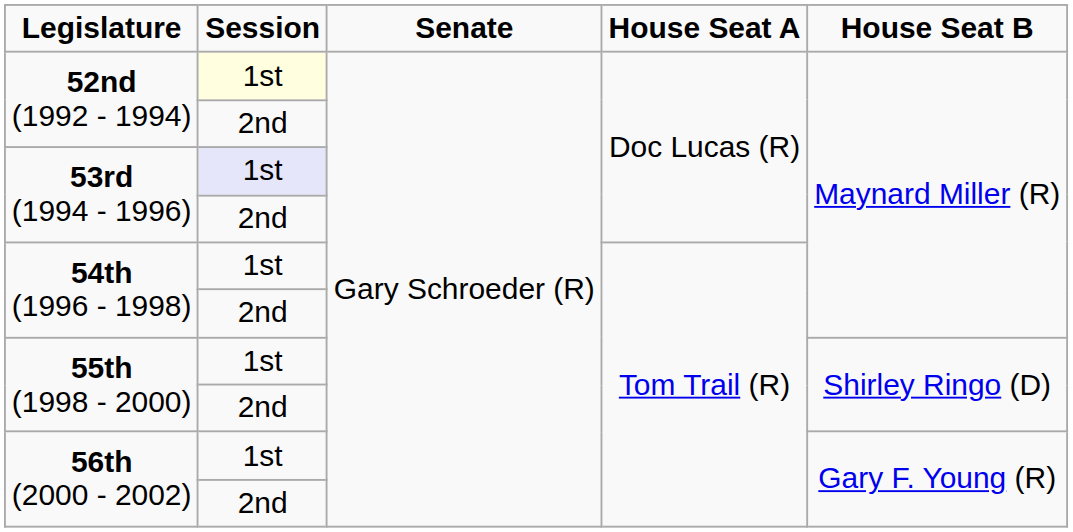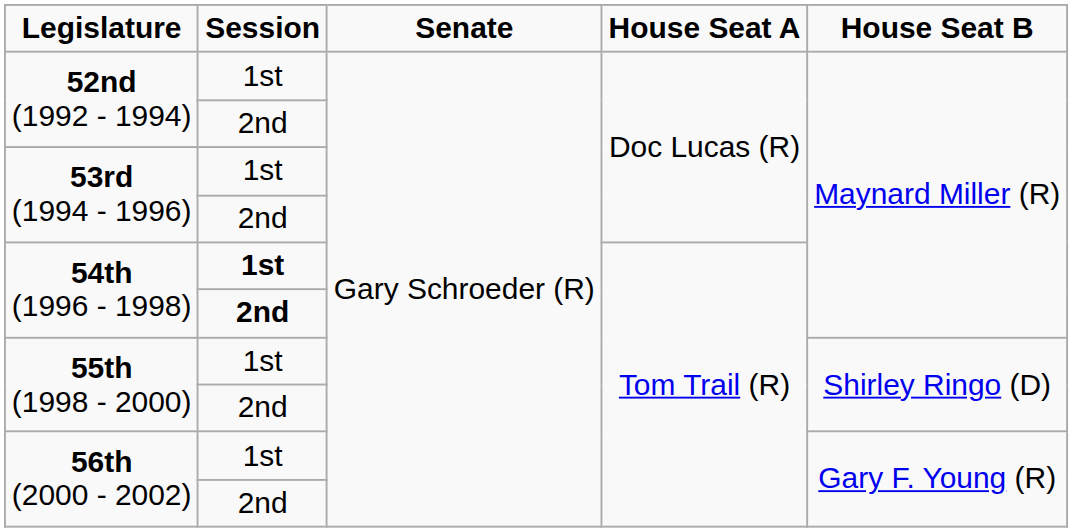(263, 75) lightyellow background -> (263, 75) no background
(263, 170) lavender background -> (263, 170) no background
(263, 265) normal -> (263, 265) bold
(263, 312) normal -> (263, 312) bold
